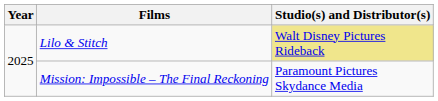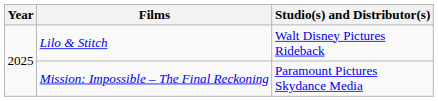(330, 43) khaki background -> (330, 43) no background
